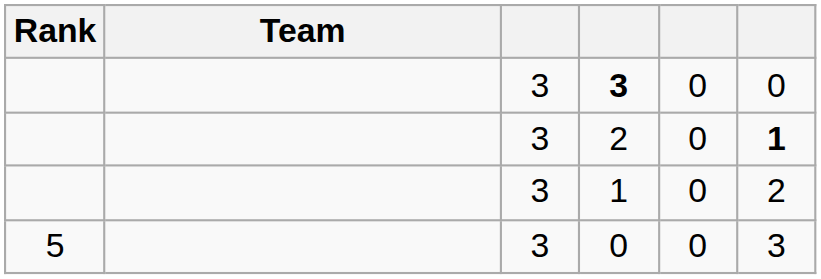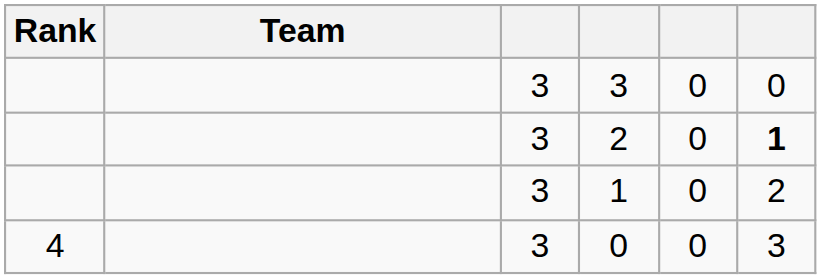(619, 84) bold -> (619, 84) normal
(55, 245) 5 -> (55, 245) 4
